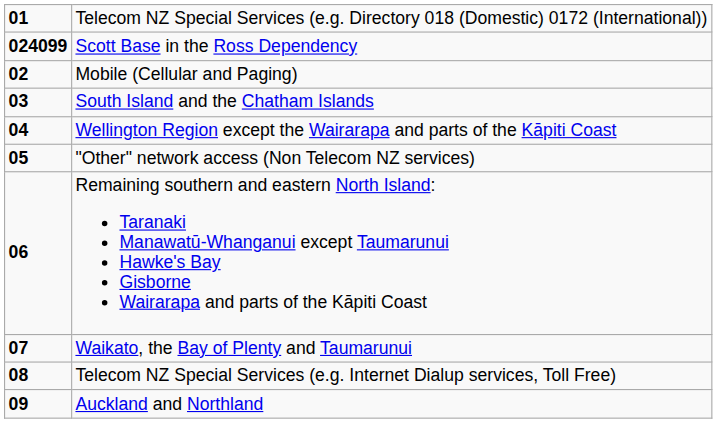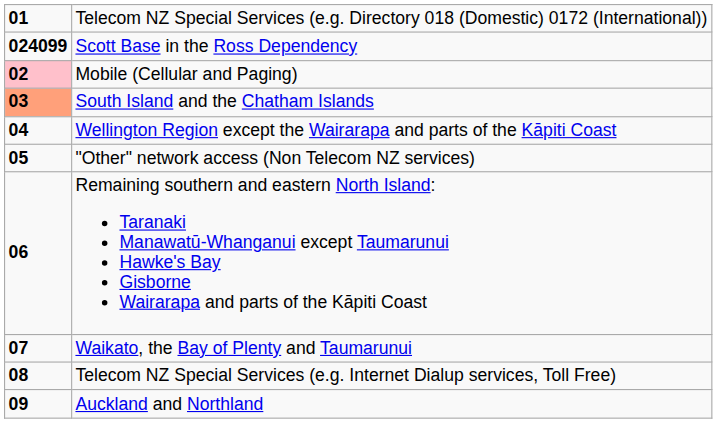(18, 74) no background -> (18, 74) pink background
(18, 102) no background -> (18, 102) lightsalmon background
